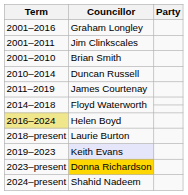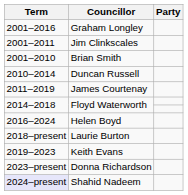(31, 120) khaki background -> (31, 120) no background
(97, 151) lavender background -> (97, 151) no background
(111, 167) gold background -> (111, 167) no background
(36, 182) no background -> (36, 182) lavender background
